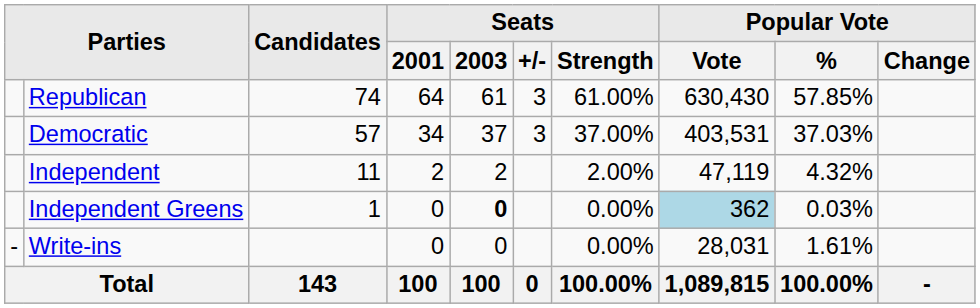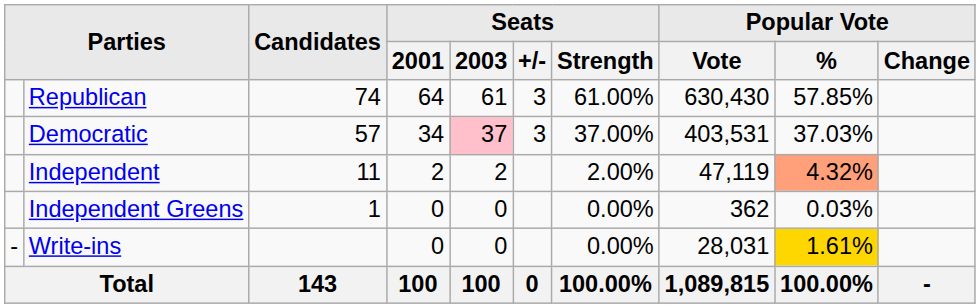(494, 135) no background -> (494, 135) pink background
(840, 172) no background -> (840, 172) lightsalmon background
(501, 209) bold -> (501, 209) normal
(750, 209) lightblue background -> (750, 209) no background
(840, 246) no background -> (840, 246) gold background
